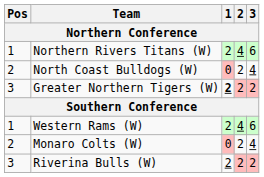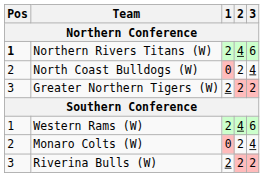(11, 51) normal -> (11, 51) bold
(228, 88) bold -> (228, 88) normal
